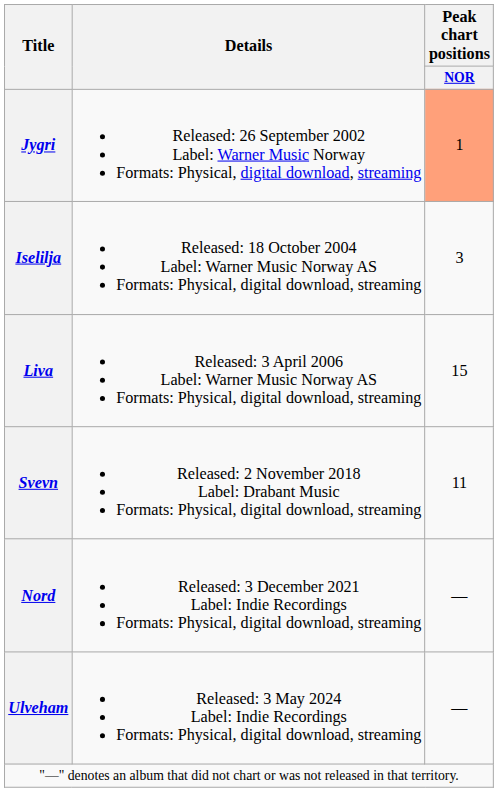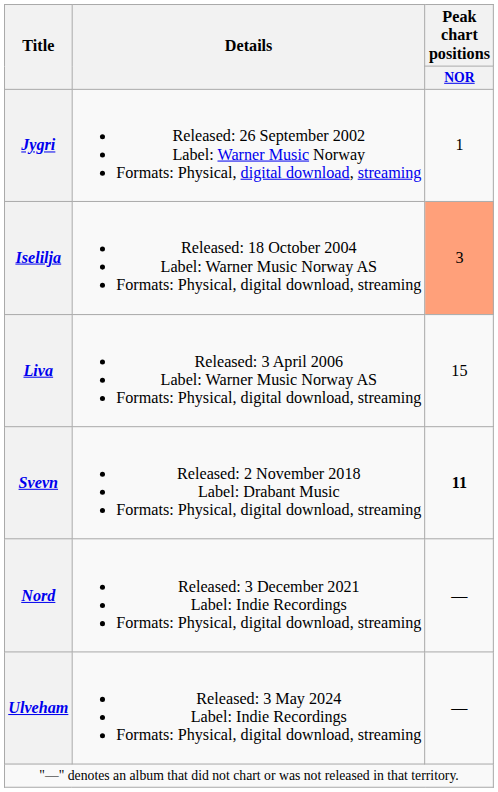(459, 145) lightsalmon background -> (459, 145) no background
(459, 257) no background -> (459, 257) lightsalmon background
(459, 482) normal -> (459, 482) bold
